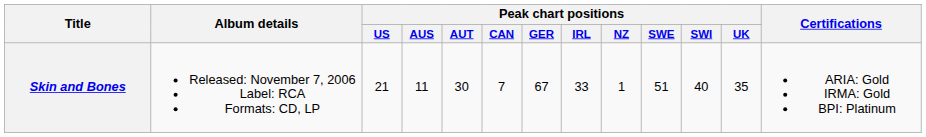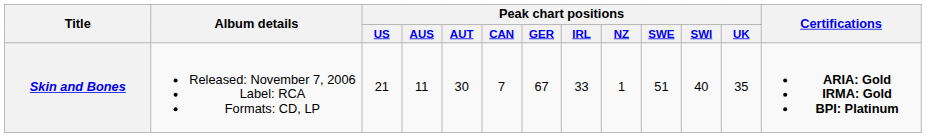(841, 95) normal -> (841, 95) bold
